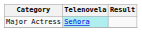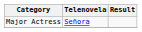(77, 22) paleturquoise background -> (77, 22) no background
